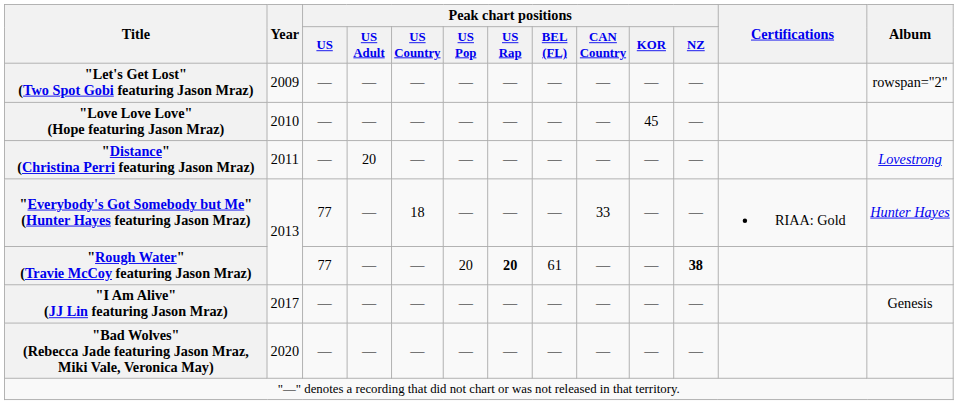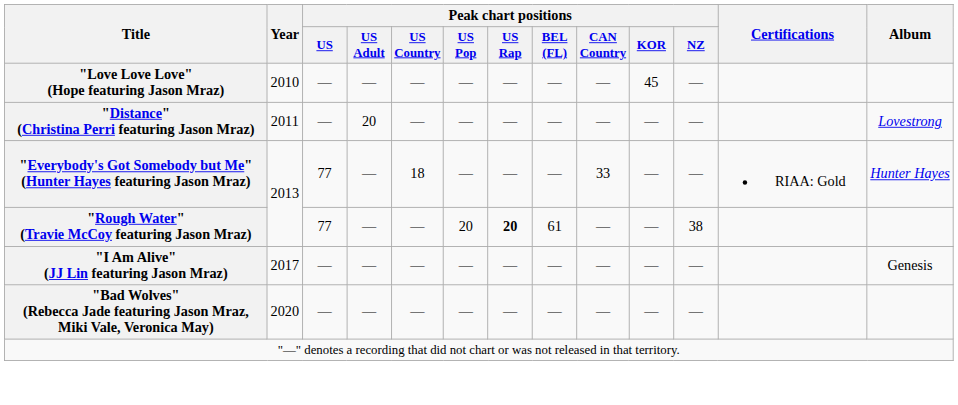- row: (136, 82)
(696, 265) bold -> (696, 226) normal
